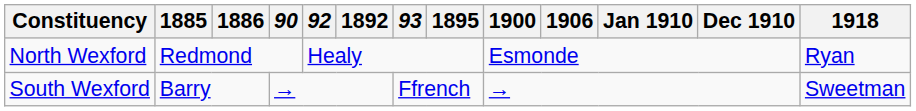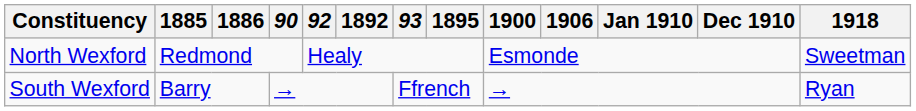(830, 55) Ryan -> (855, 55) Sweetman
(855, 88) Sweetman -> (830, 88) Ryan
